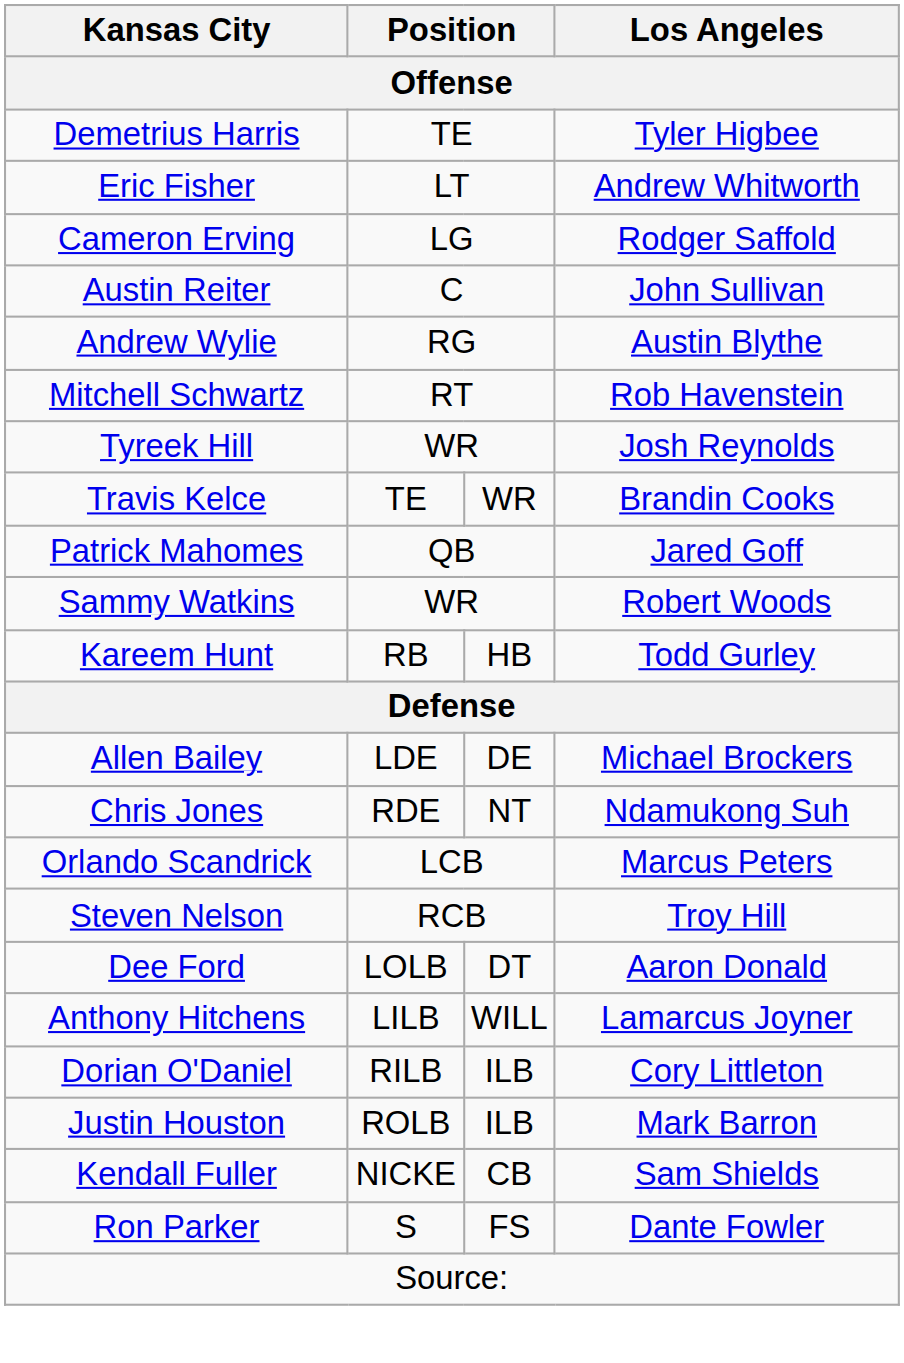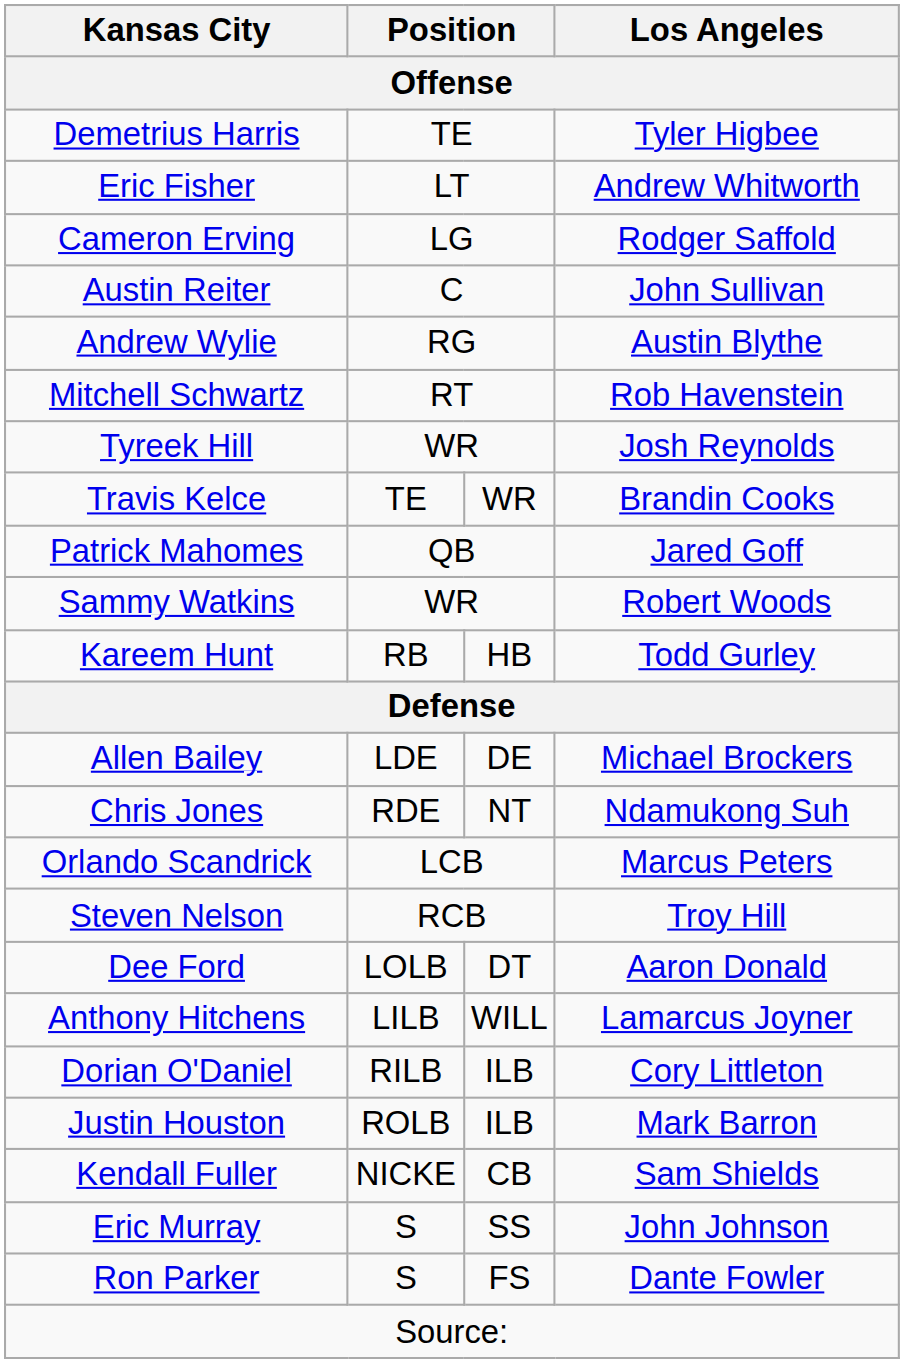+ row: (177, 1226)
